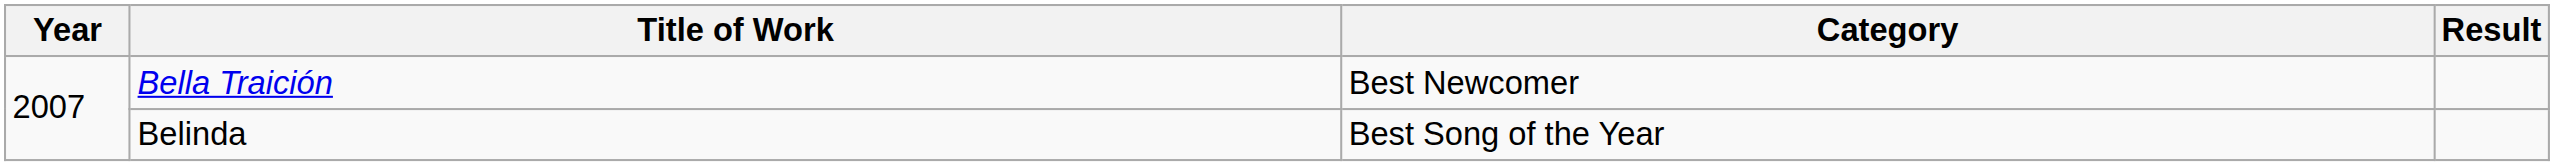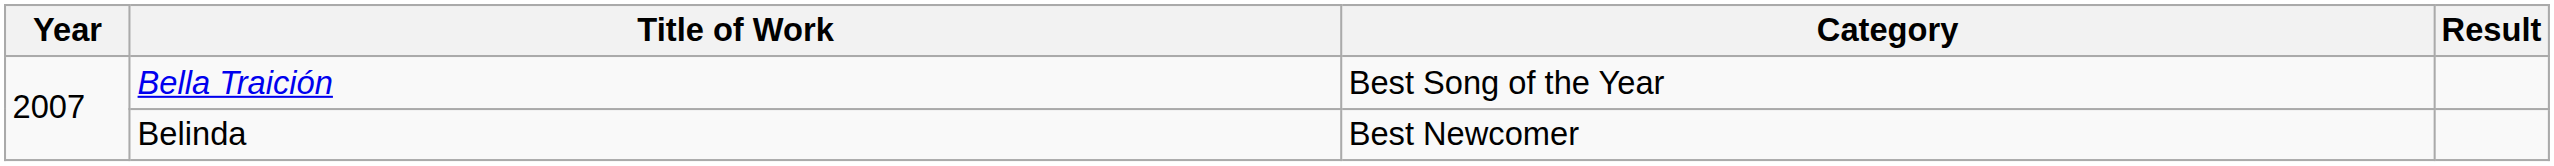(1464, 82) Best Newcomer -> (1507, 82) Best Song of the Year
(1507, 133) Best Song of the Year -> (1464, 133) Best Newcomer
